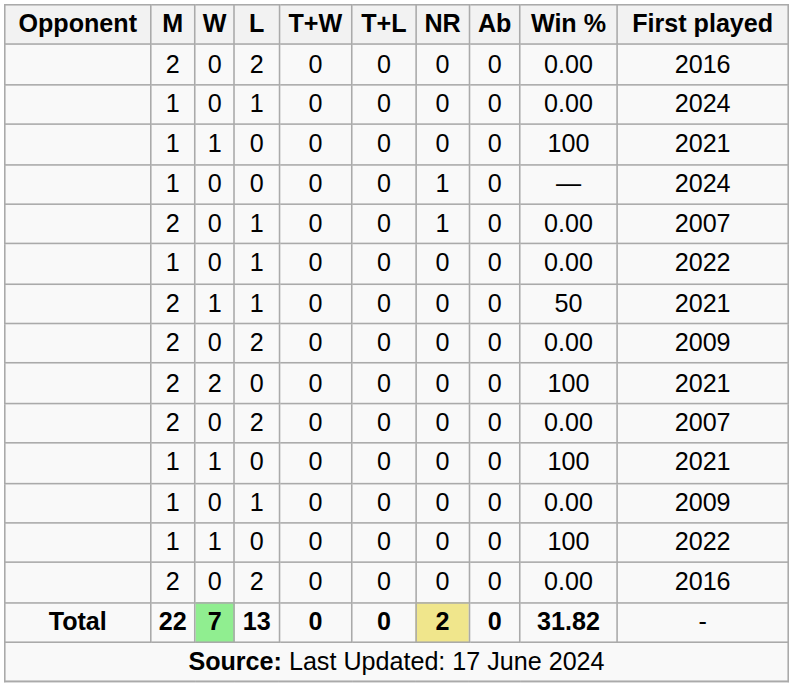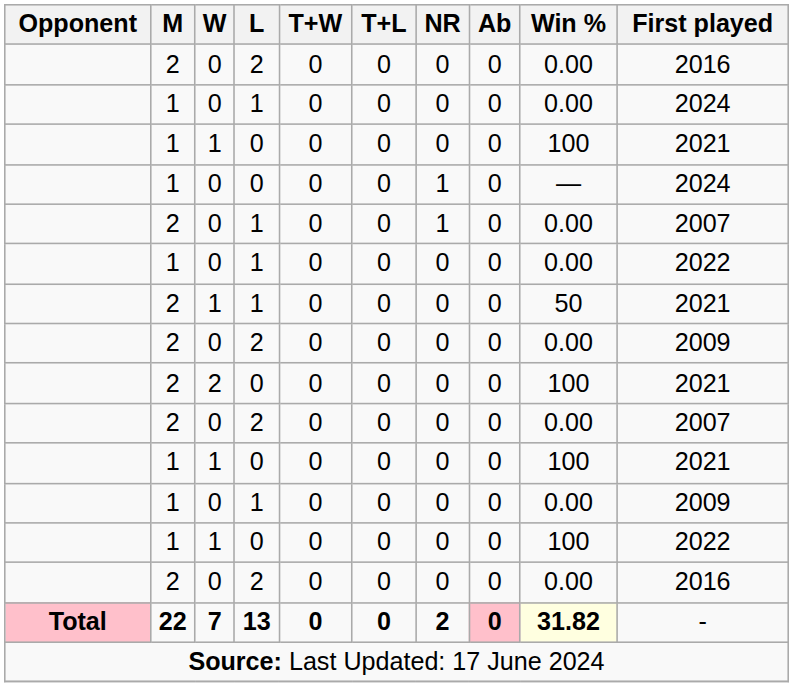(78, 622) no background -> (78, 622) pink background
(215, 622) lightgreen background -> (215, 622) no background
(443, 622) khaki background -> (443, 622) no background
(495, 622) no background -> (495, 622) pink background
(568, 622) no background -> (568, 622) lightyellow background
